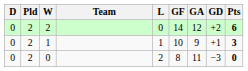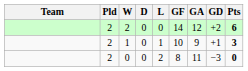columns swapped: (104, 12) <-> (13, 12)
